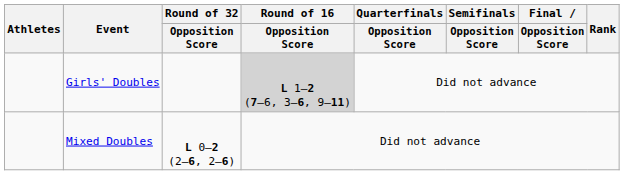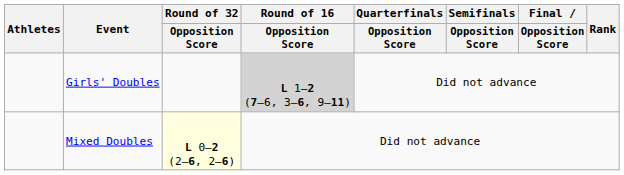(202, 154) no background -> (202, 154) lightyellow background
